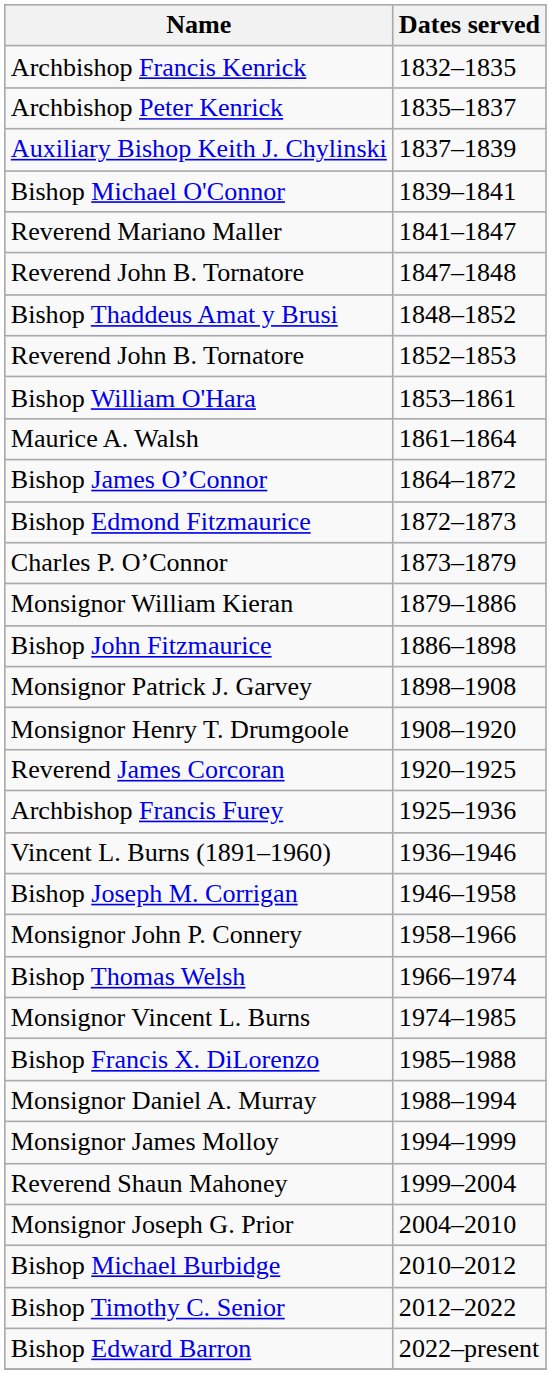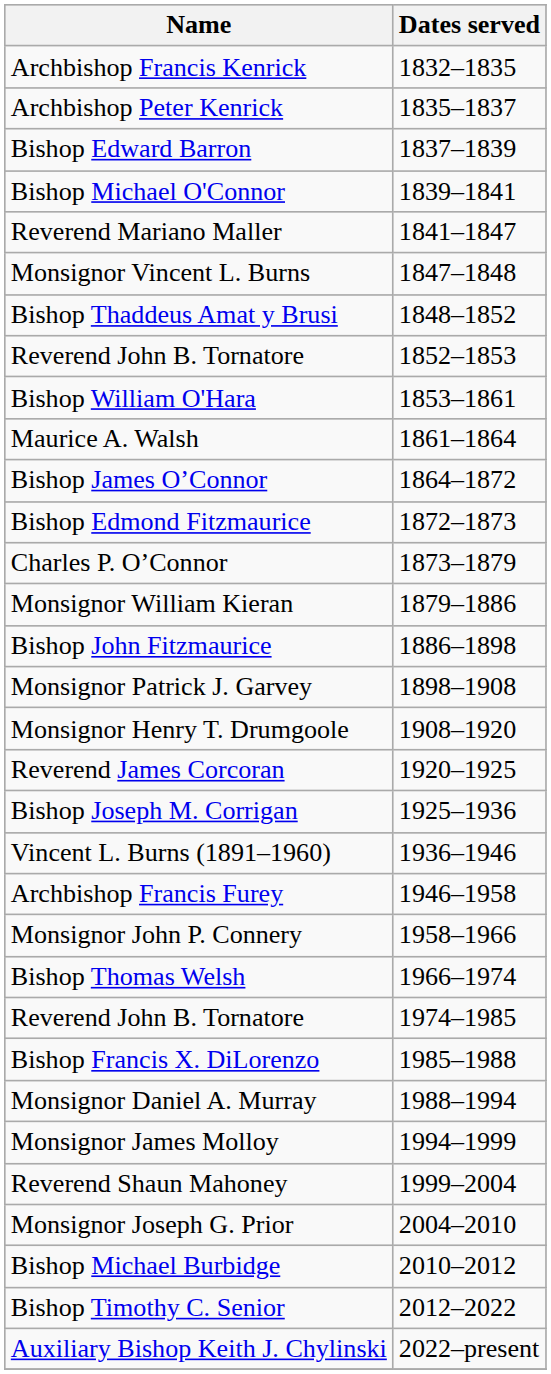(199, 149) Auxiliary Bishop Keith J. Chylinski -> (131, 149) Bishop Edward Barron
(157, 273) Reverend John B. Tornatore -> (160, 273) Monsignor Vincent L. Burns
(147, 811) Archbishop Francis Furey -> (154, 811) Bishop Joseph M. Corrigan
(154, 893) Bishop Joseph M. Corrigan -> (147, 893) Archbishop Francis Furey
(160, 1017) Monsignor Vincent L. Burns -> (157, 1017) Reverend John B. Tornatore
(131, 1348) Bishop Edward Barron -> (199, 1348) Auxiliary Bishop Keith J. Chylinski
